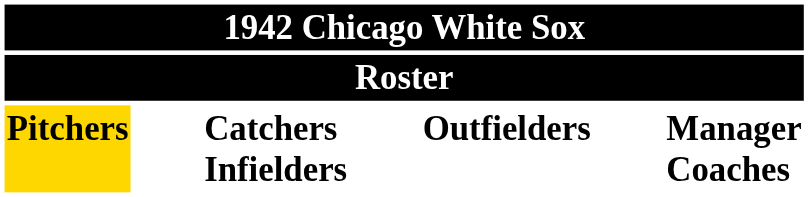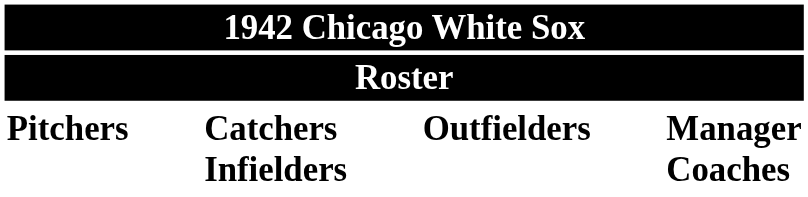(68, 127) gold background -> (68, 127) no background
